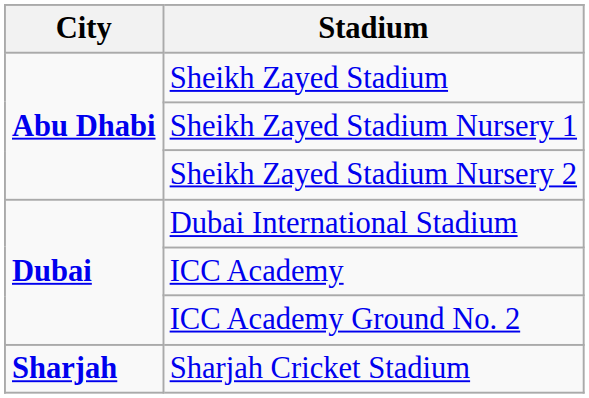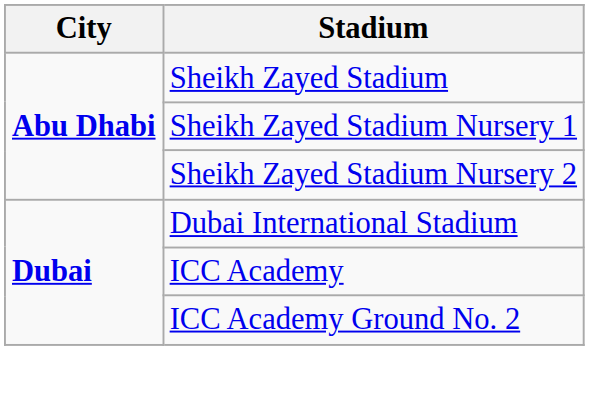- row: (320, 367)
